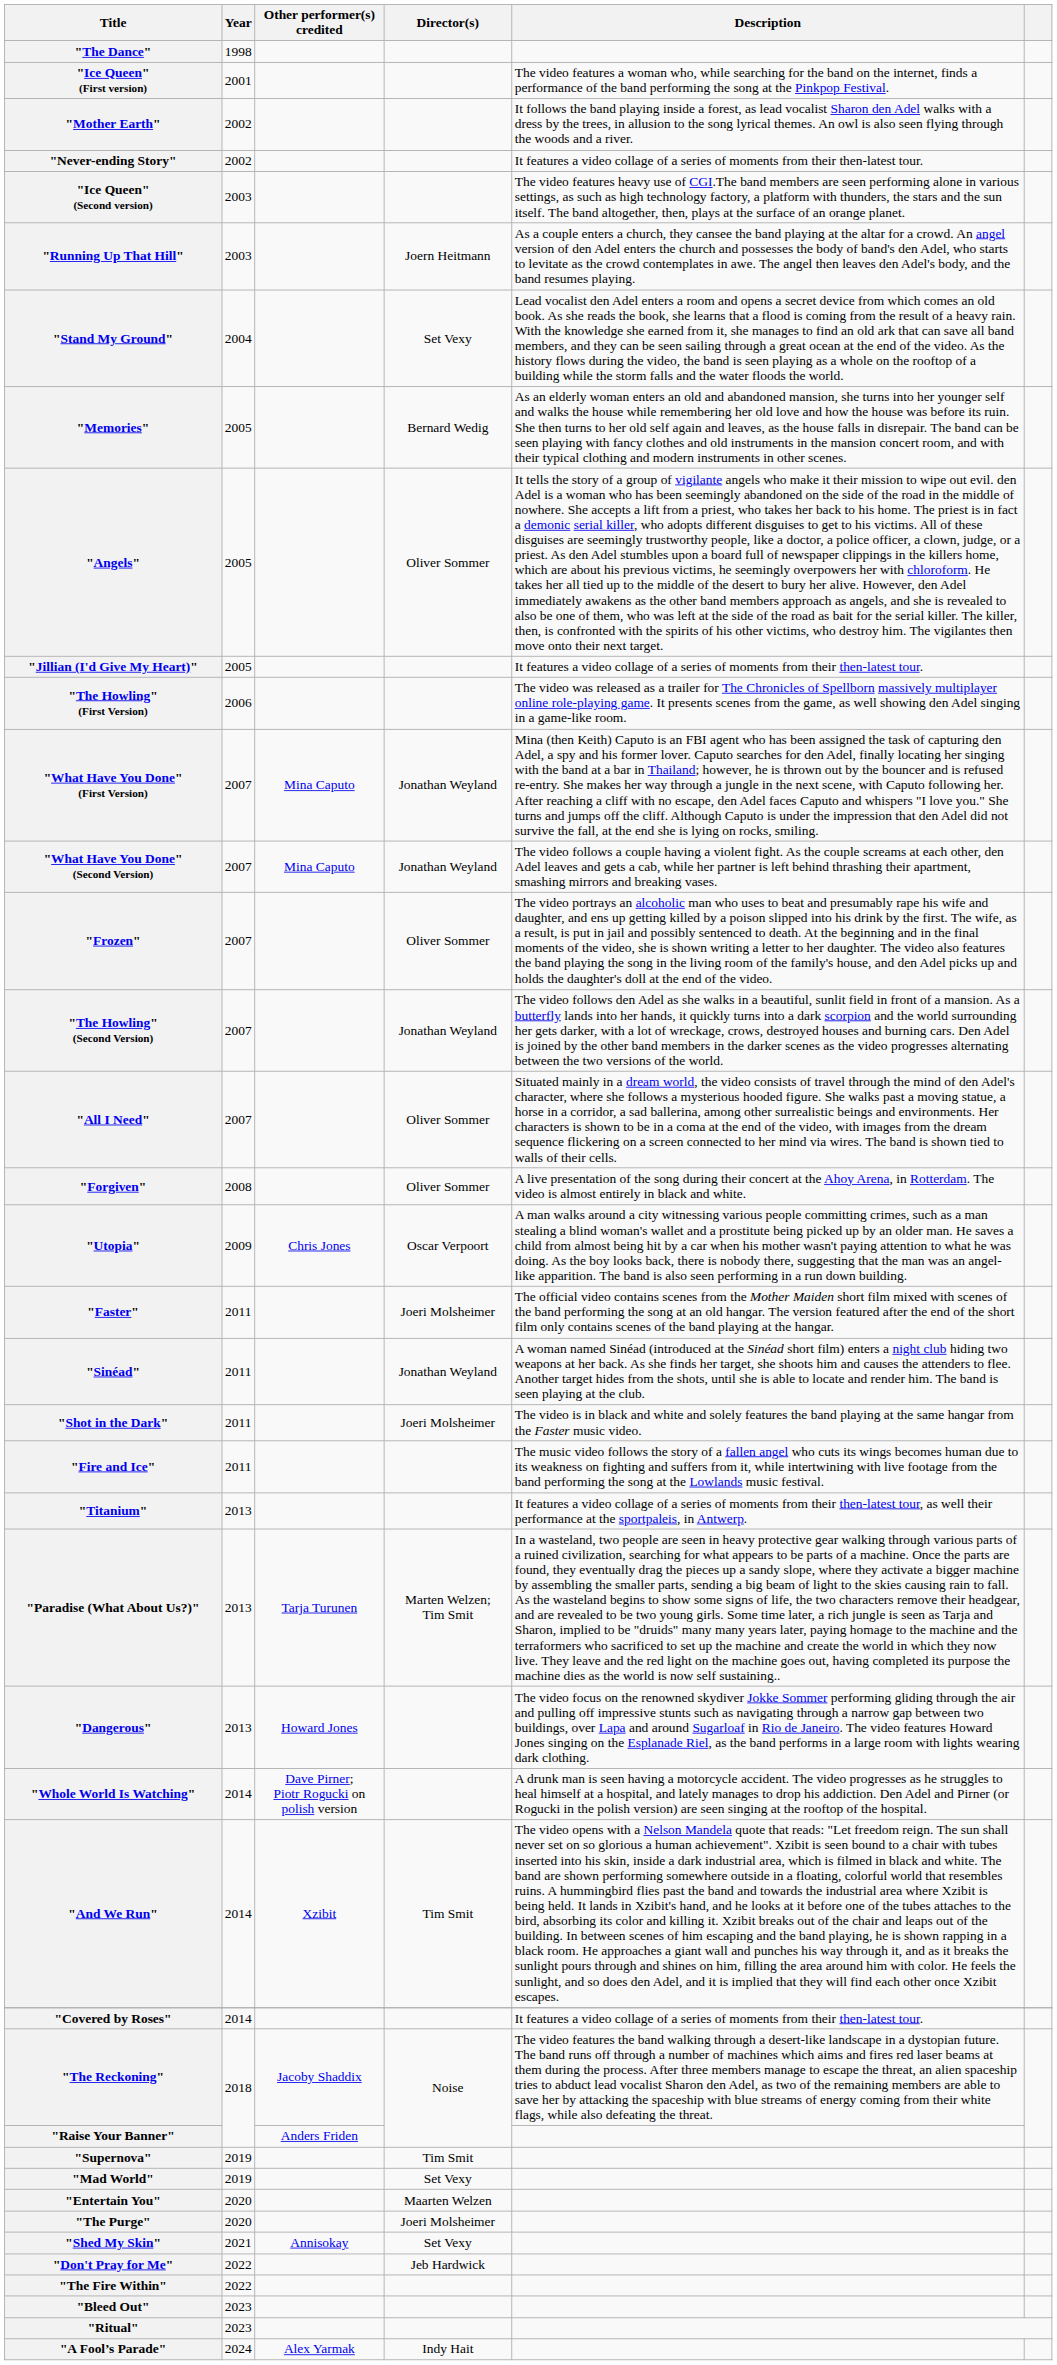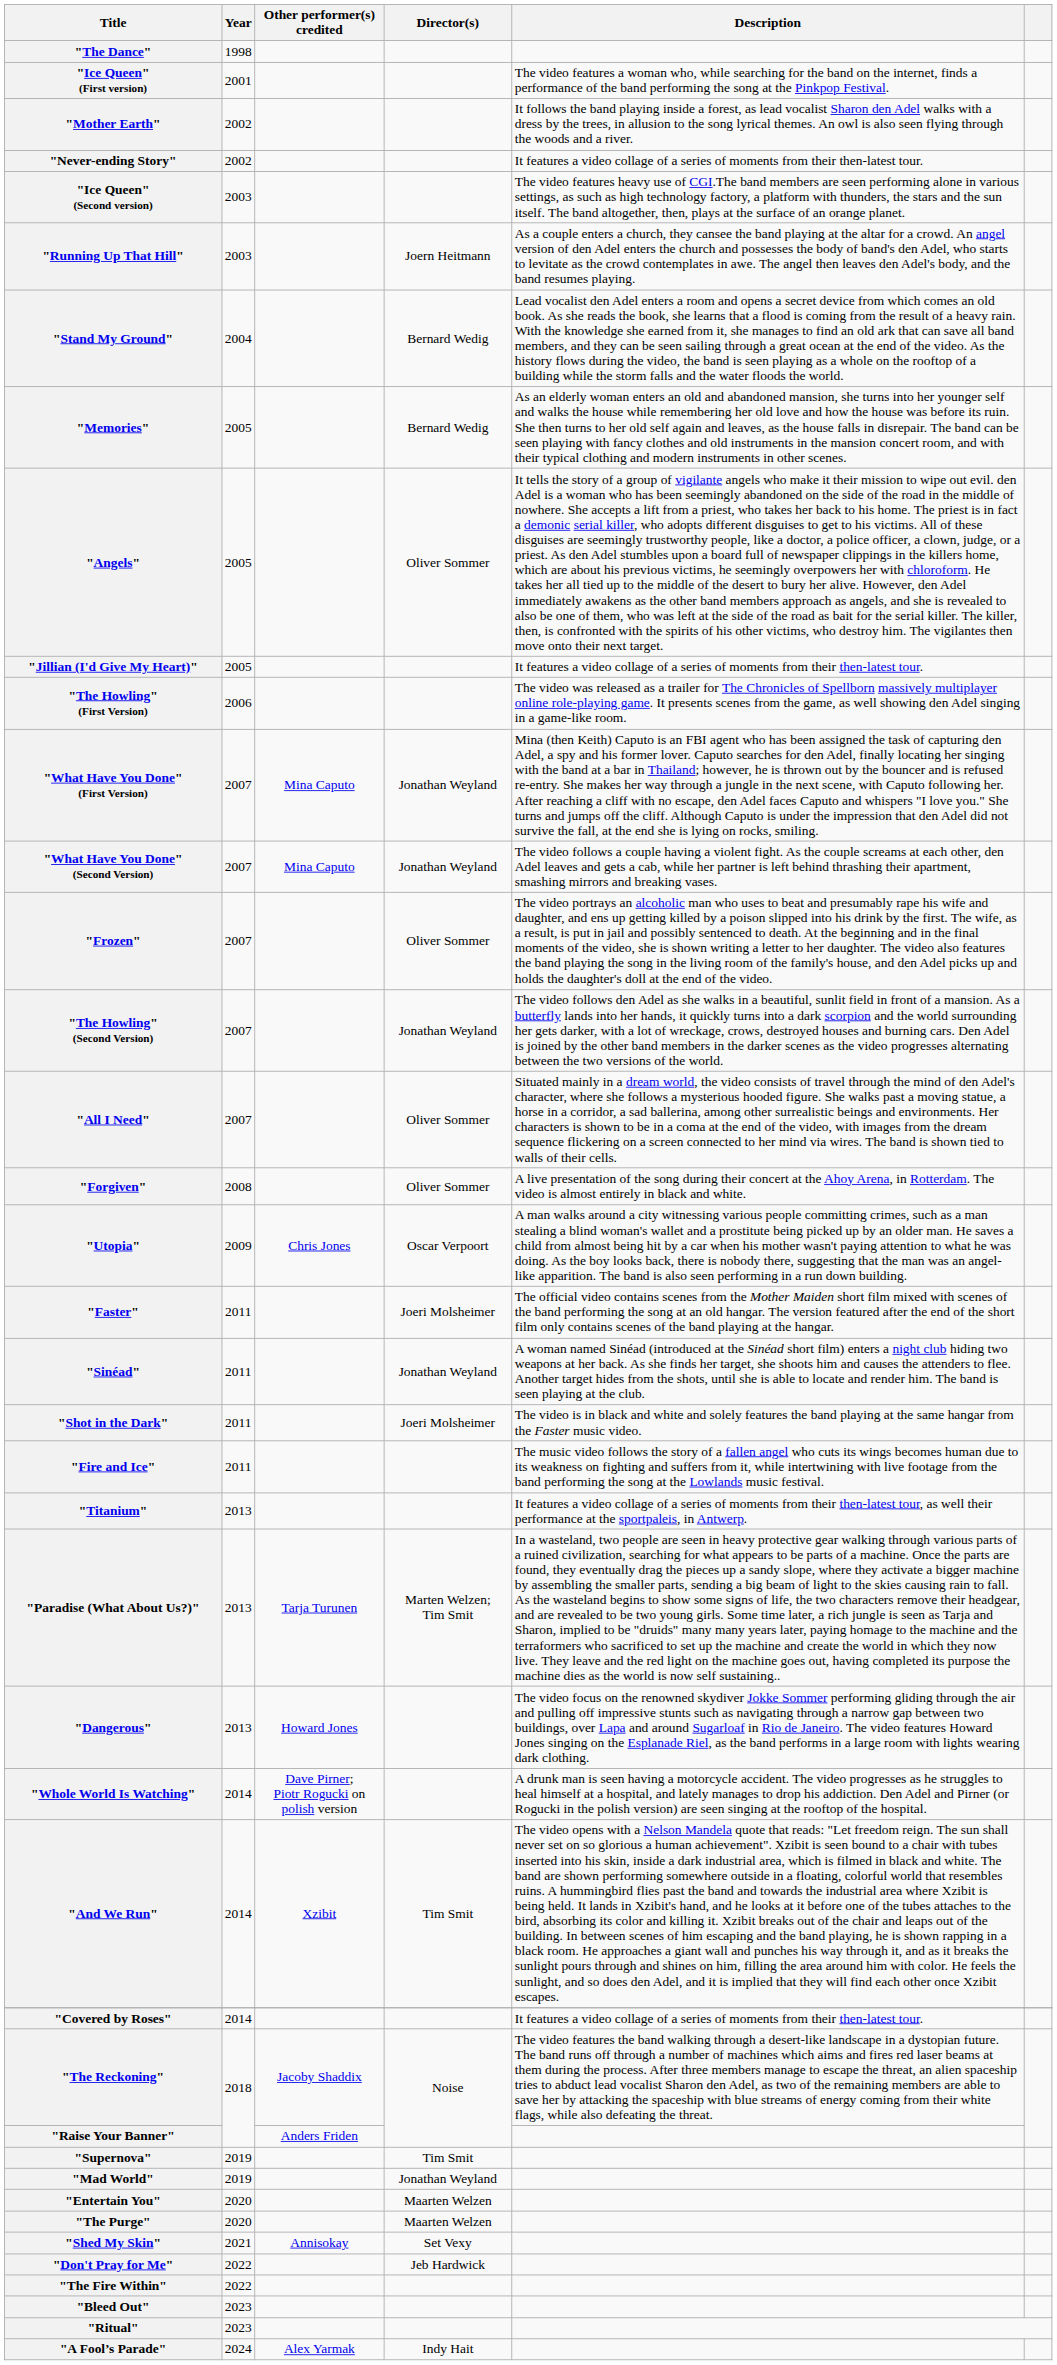(448, 338) Set Vexy -> (448, 338) Bernard Wedig
(448, 2178) Set Vexy -> (448, 2178) Jonathan Weyland
(448, 2221) Joeri Molsheimer -> (448, 2221) Maarten Welzen
